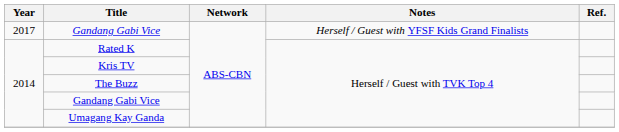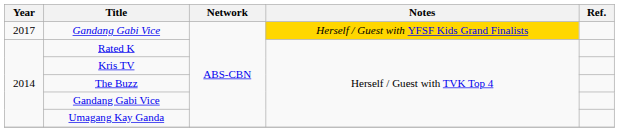(422, 30) no background -> (422, 30) gold background
